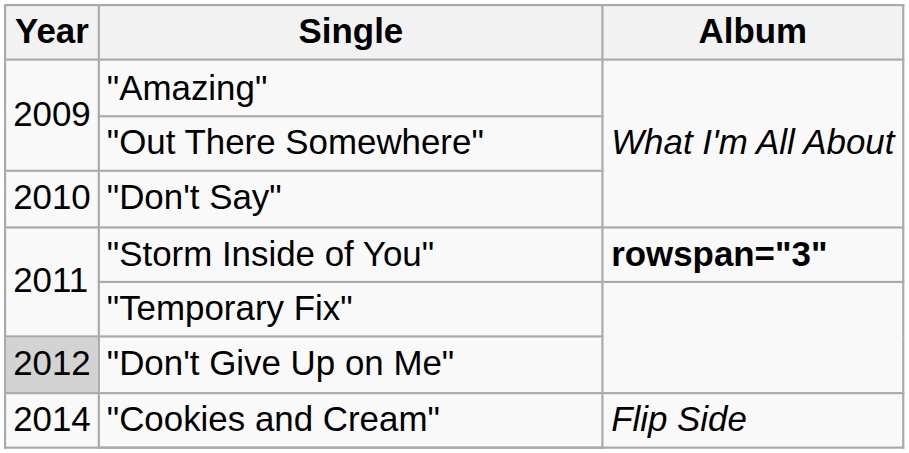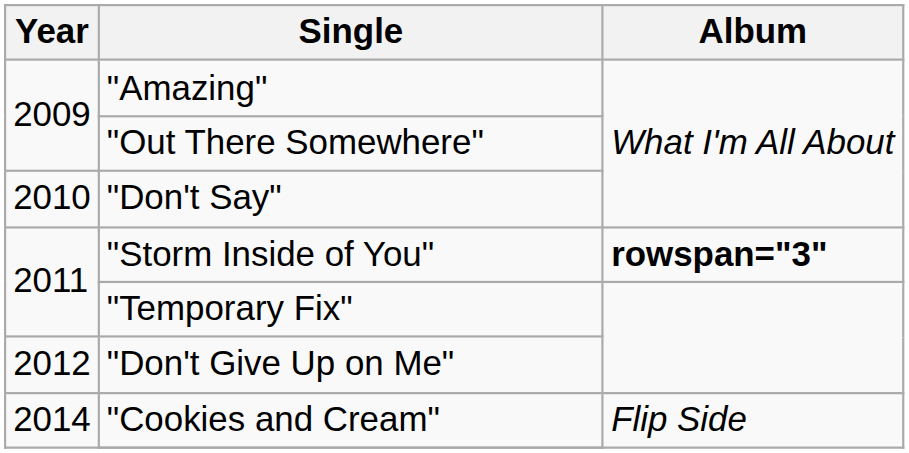(52, 364) lightgrey background -> (52, 364) no background
